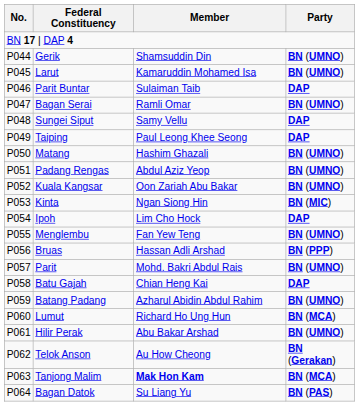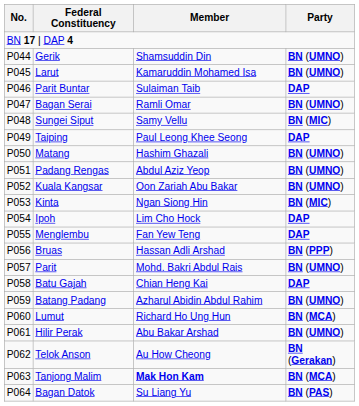(299, 121) DAP -> (310, 121) BN (MIC)
(316, 235) BN (UMNO) -> (299, 235) DAP
